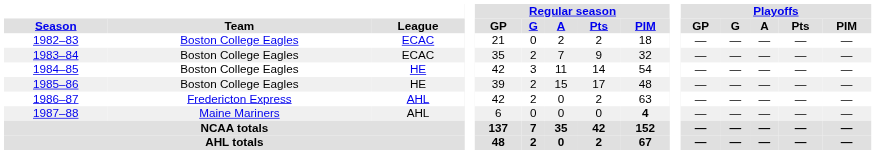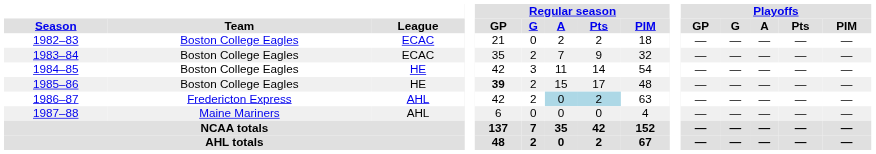(498, 84) normal -> (498, 84) bold
(561, 99) no background -> (561, 99) lightblue background
(599, 99) no background -> (599, 99) lightblue background
(645, 113) bold -> (645, 113) normal
